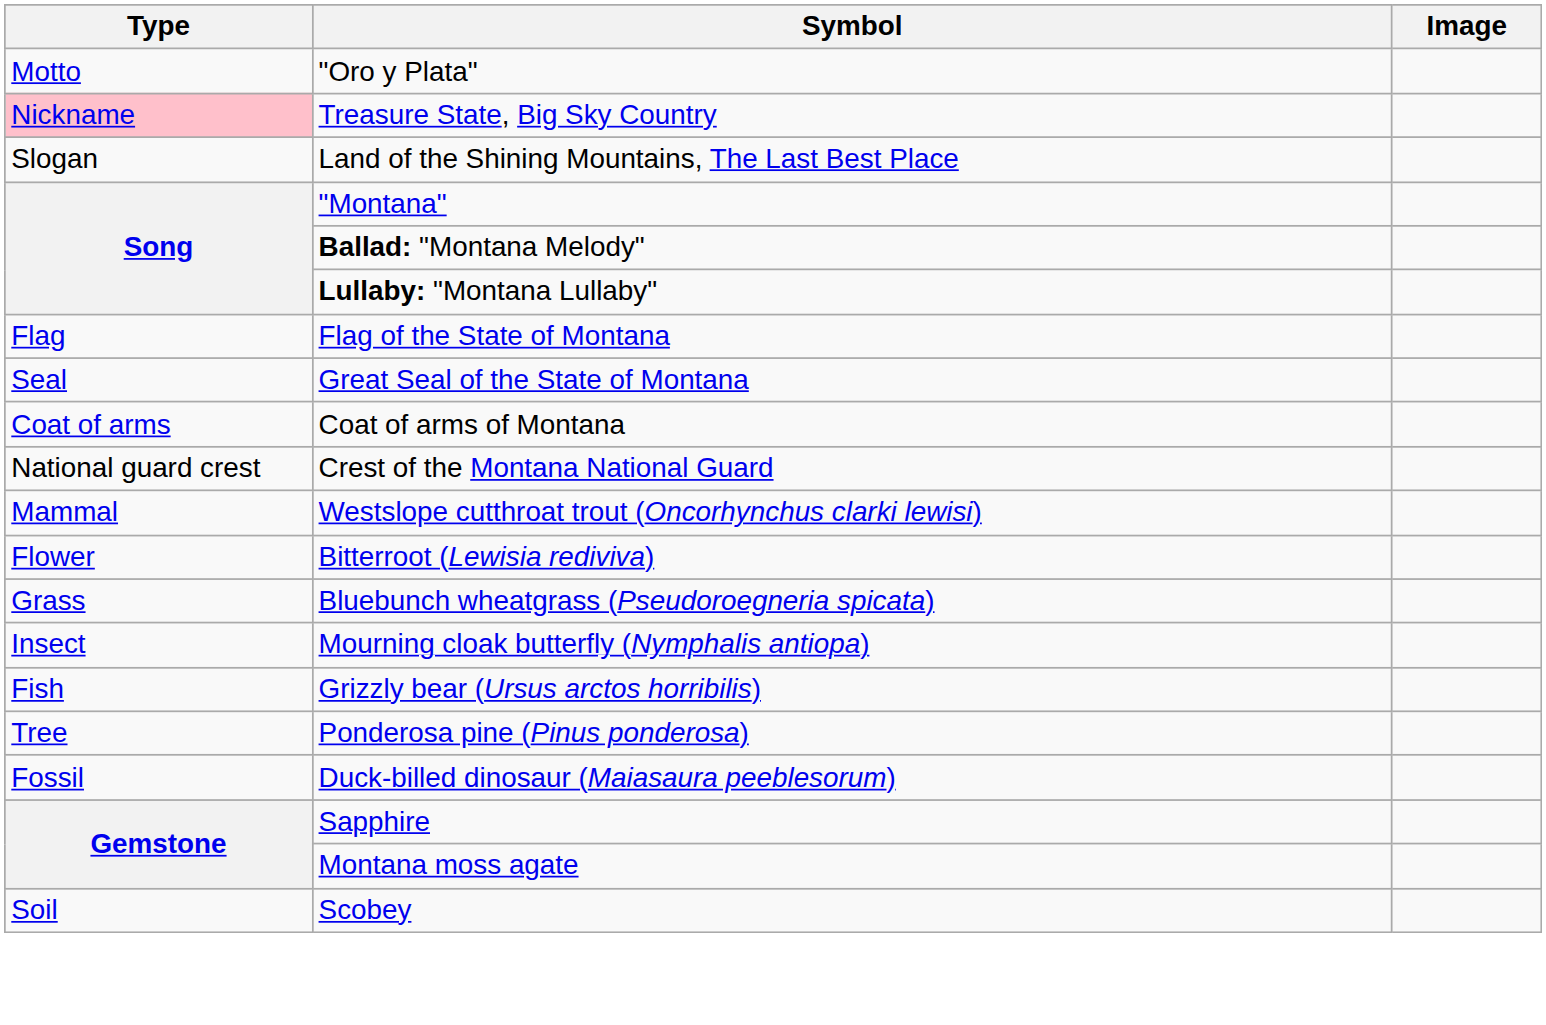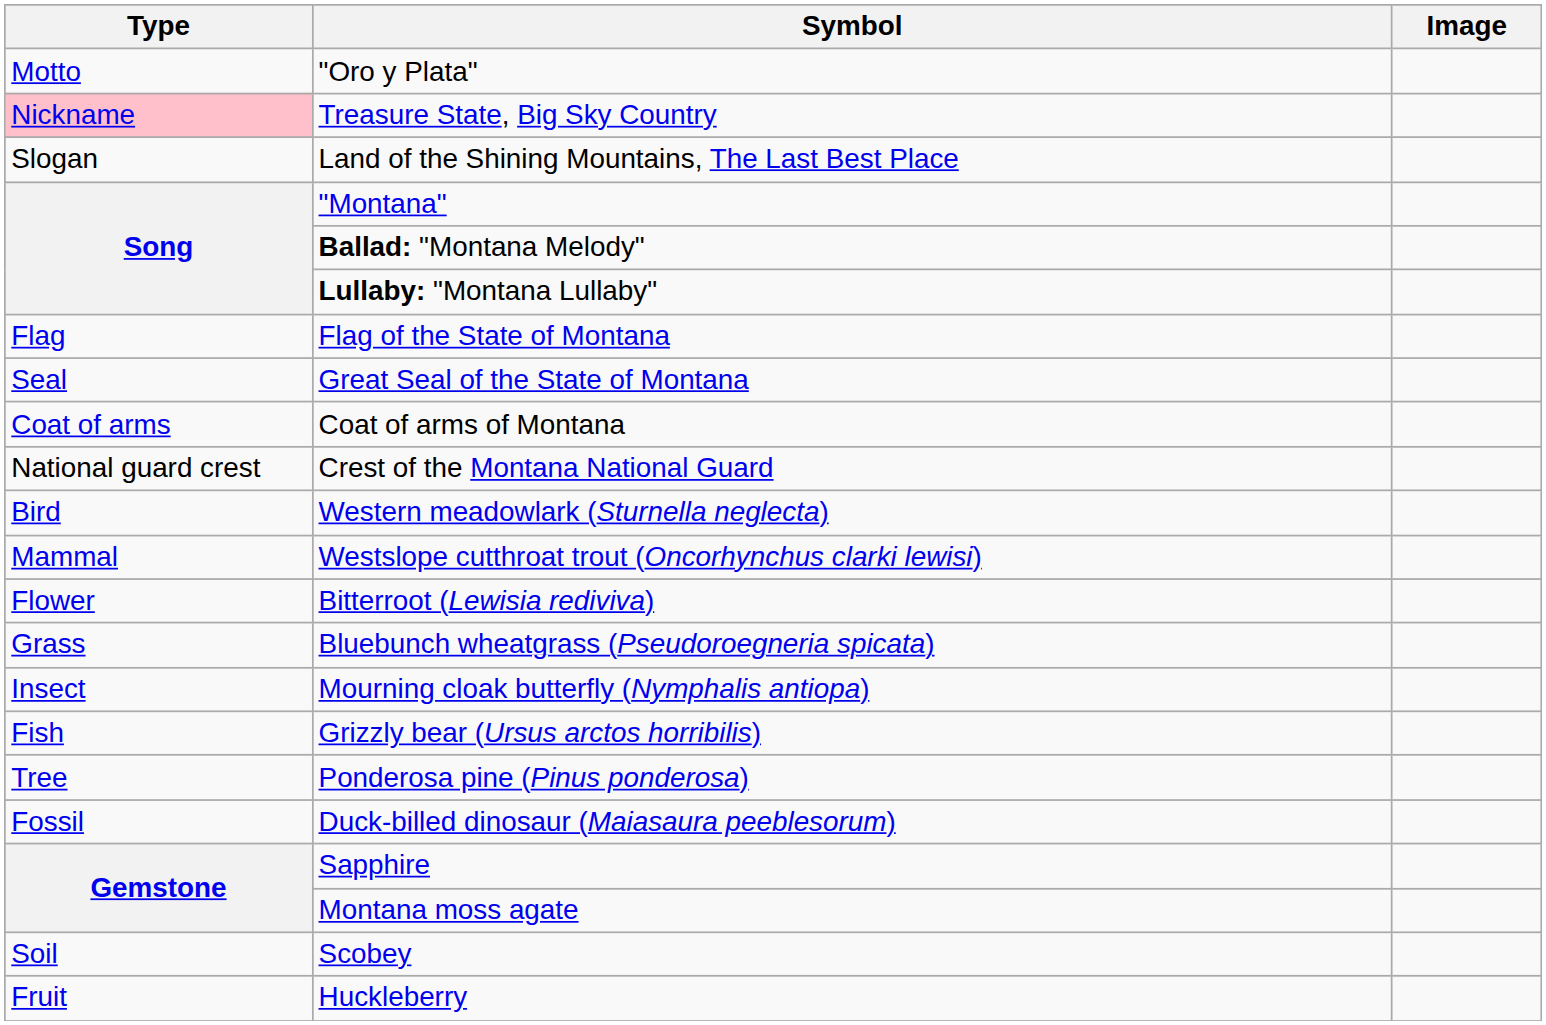+ row: (574, 512)
+ row: (393, 997)
